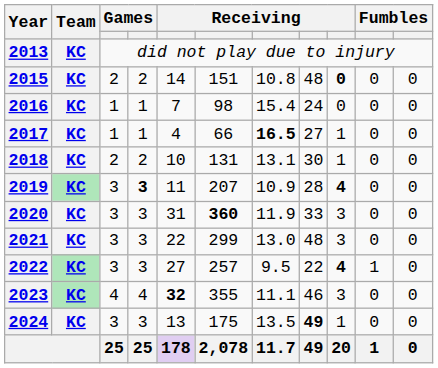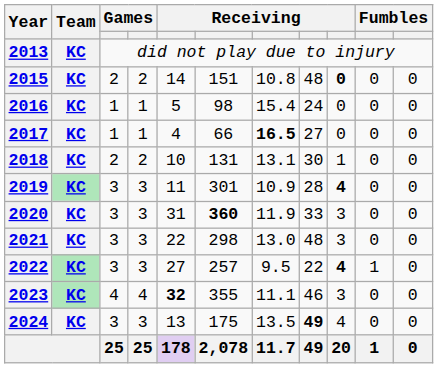(176, 107) 7 -> (176, 107) 5
(341, 134) 1 -> (341, 134) 0
(143, 187) bold -> (143, 187) normal
(223, 187) 207 -> (223, 187) 301
(223, 241) 299 -> (223, 241) 298
(341, 322) 1 -> (341, 322) 4
